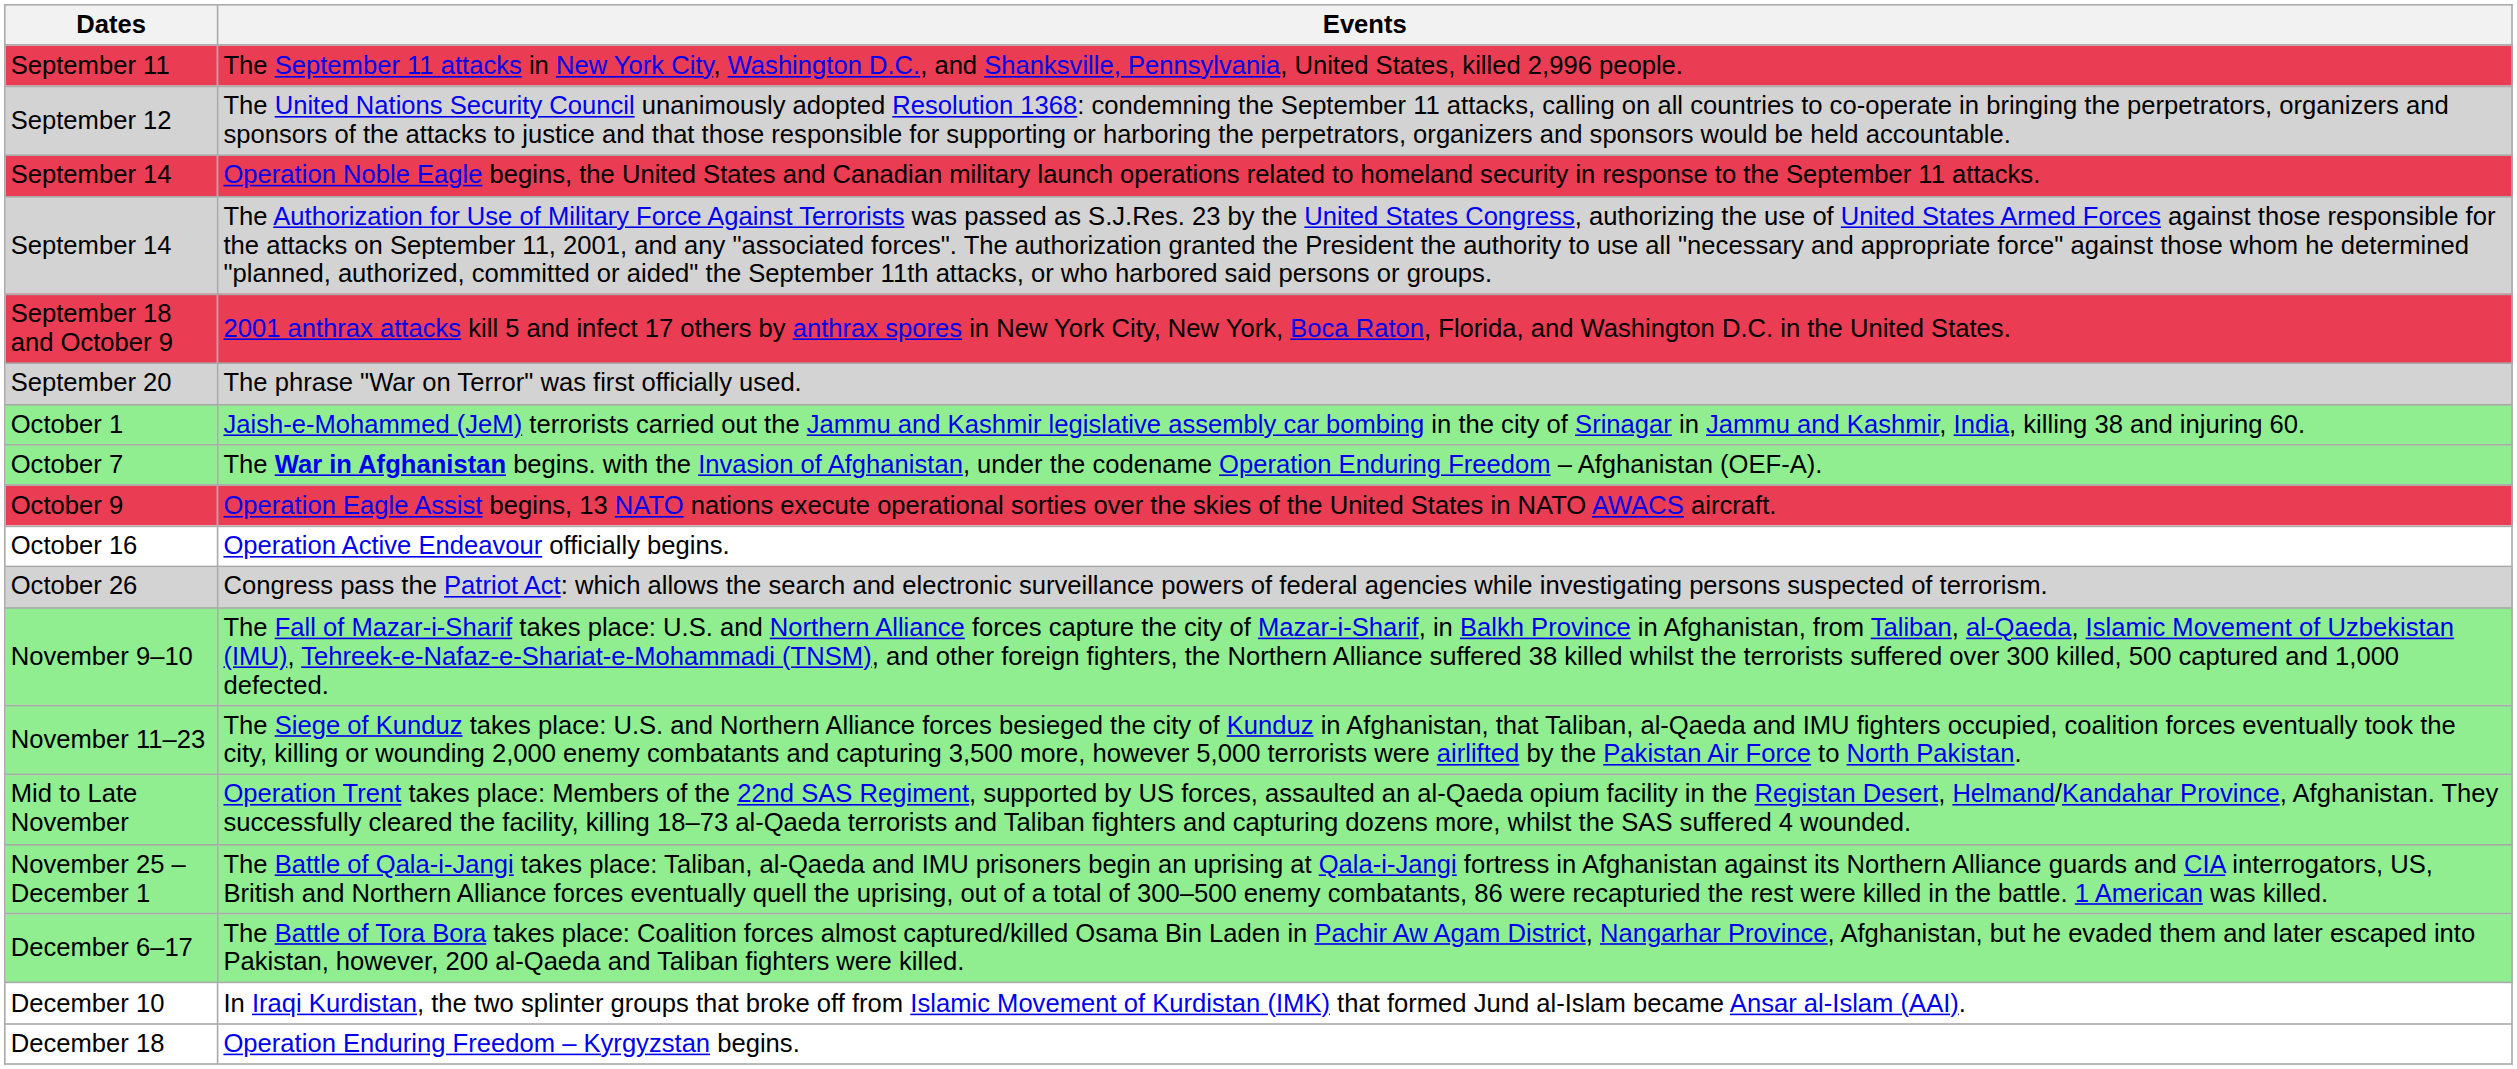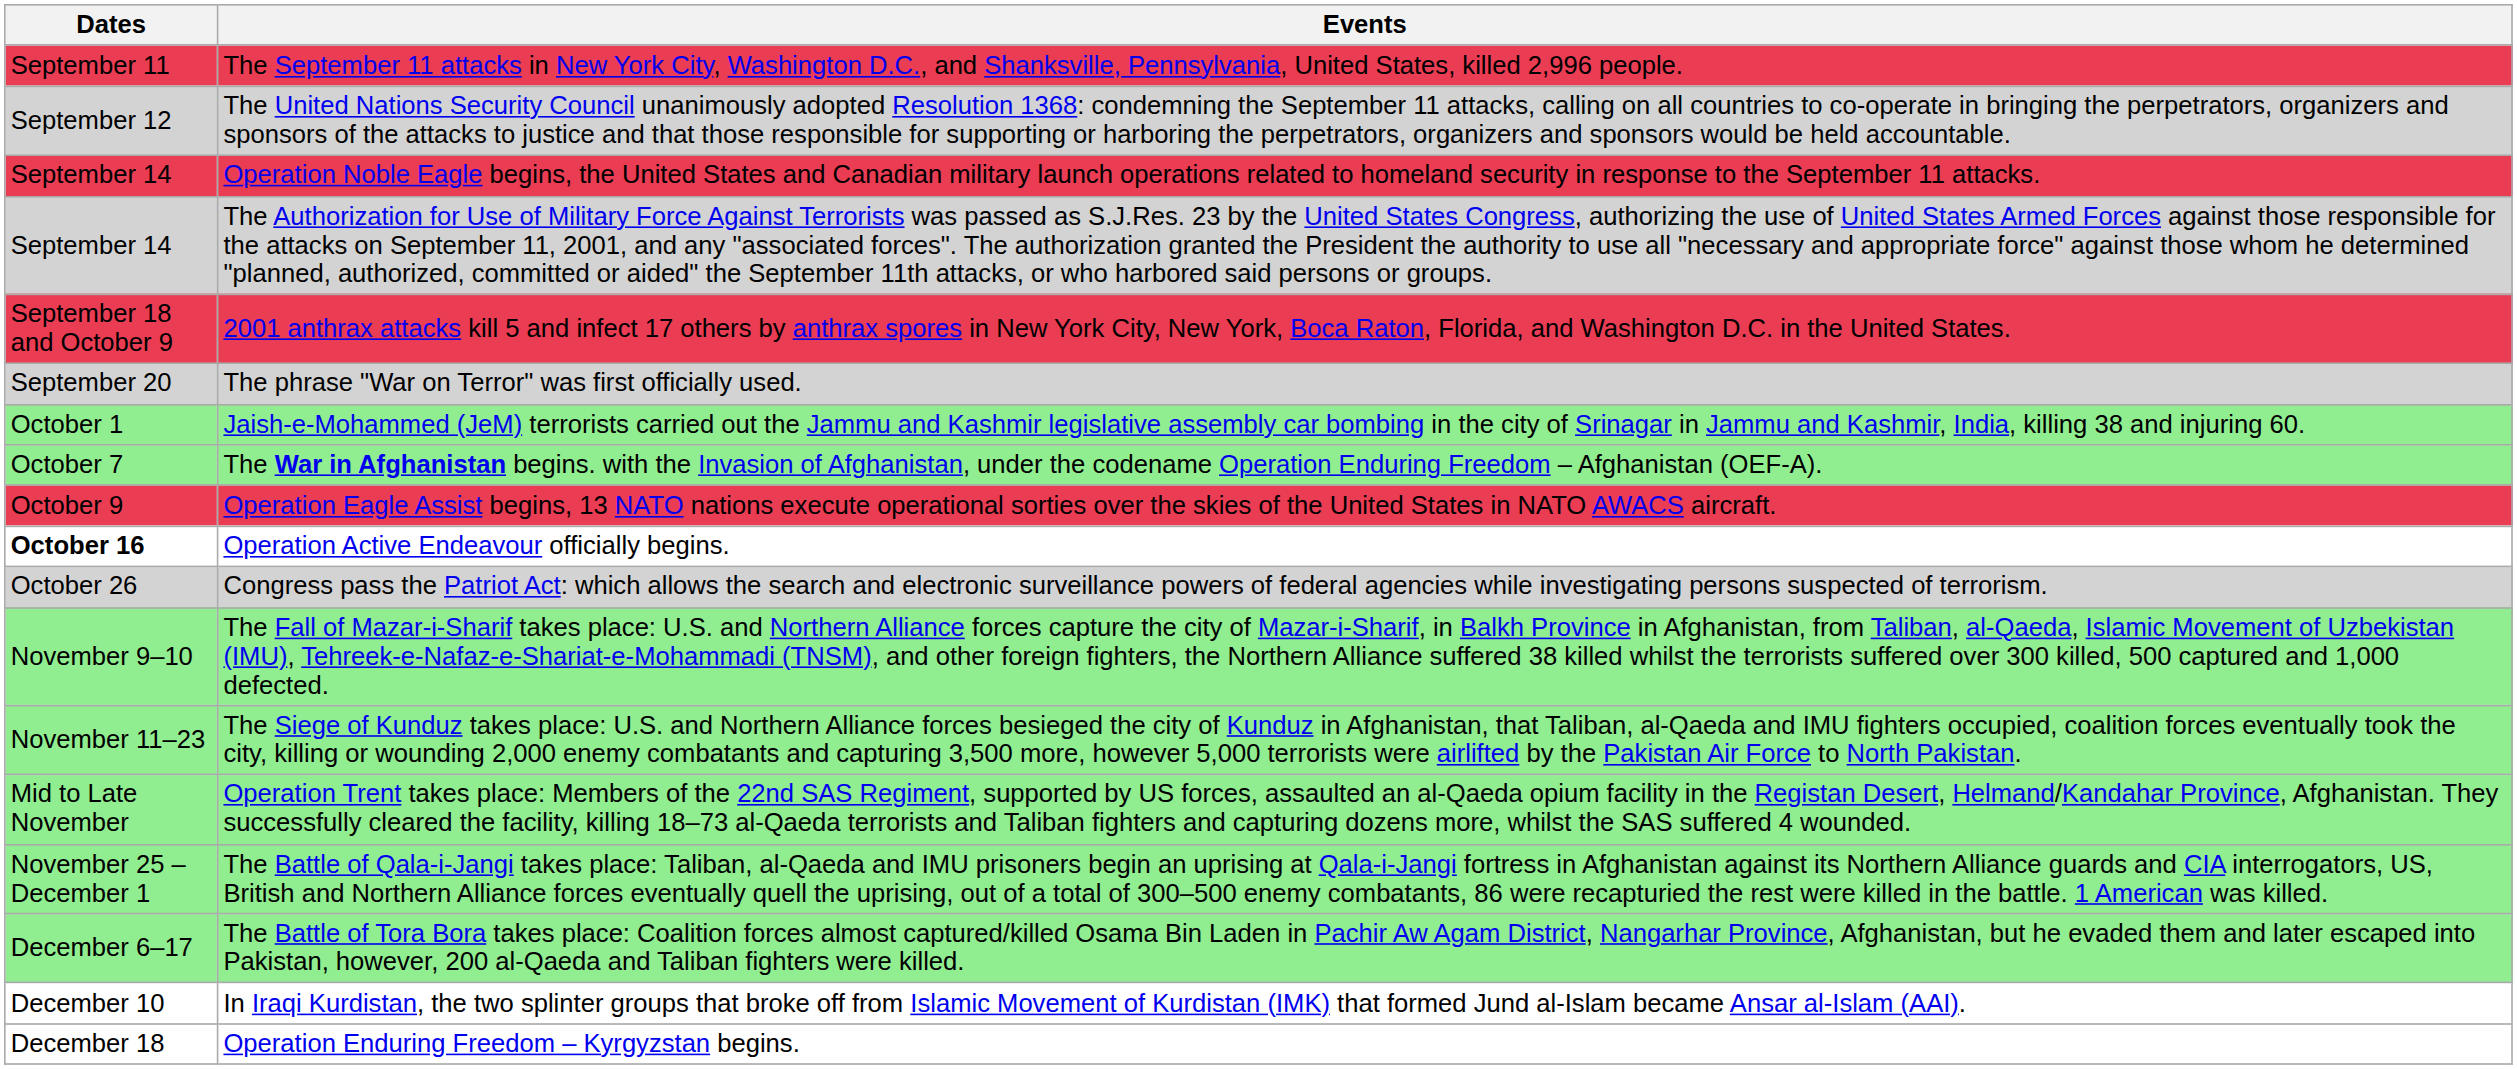(74, 546) normal -> (78, 546) bold
